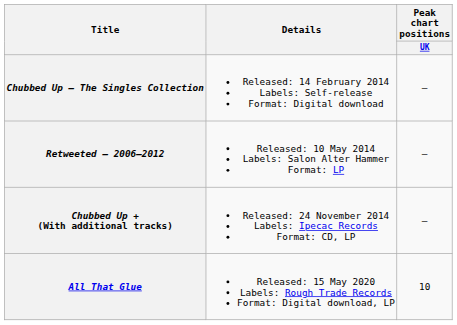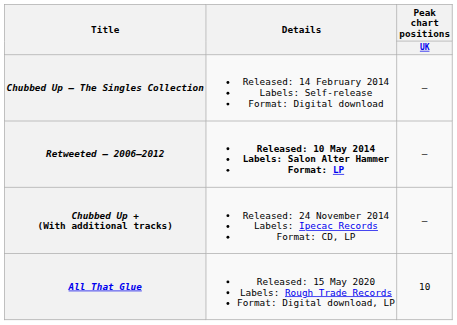(302, 159) normal -> (302, 159) bold
